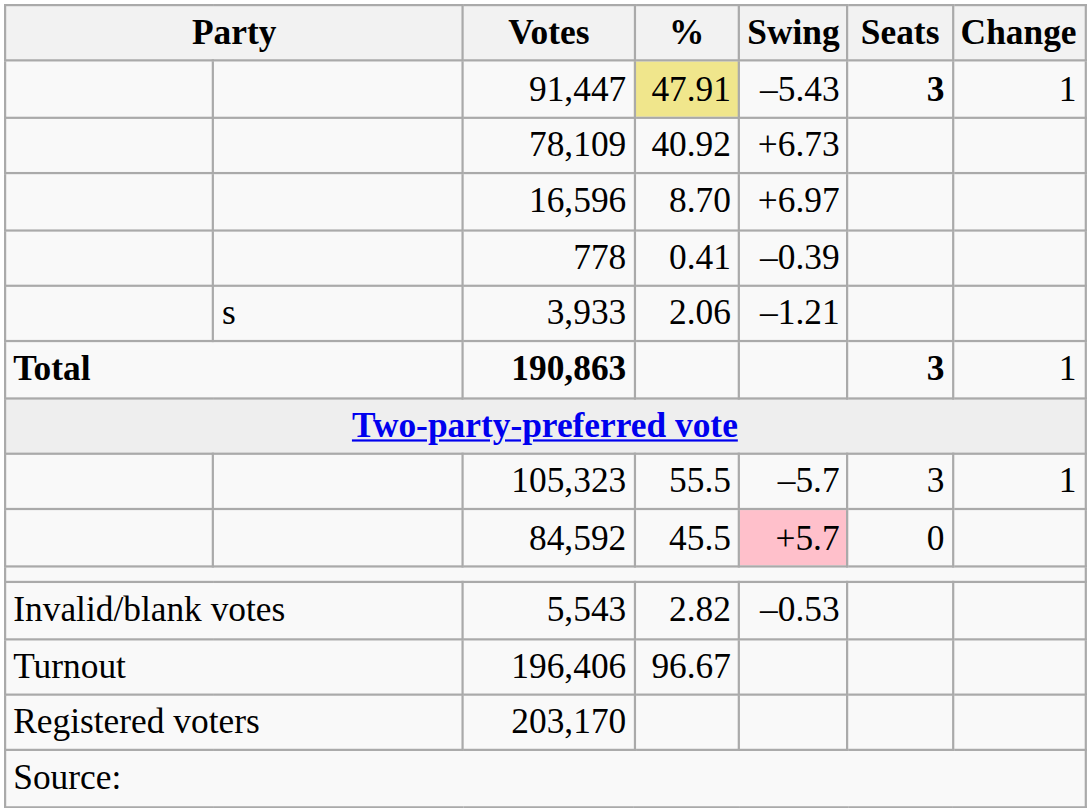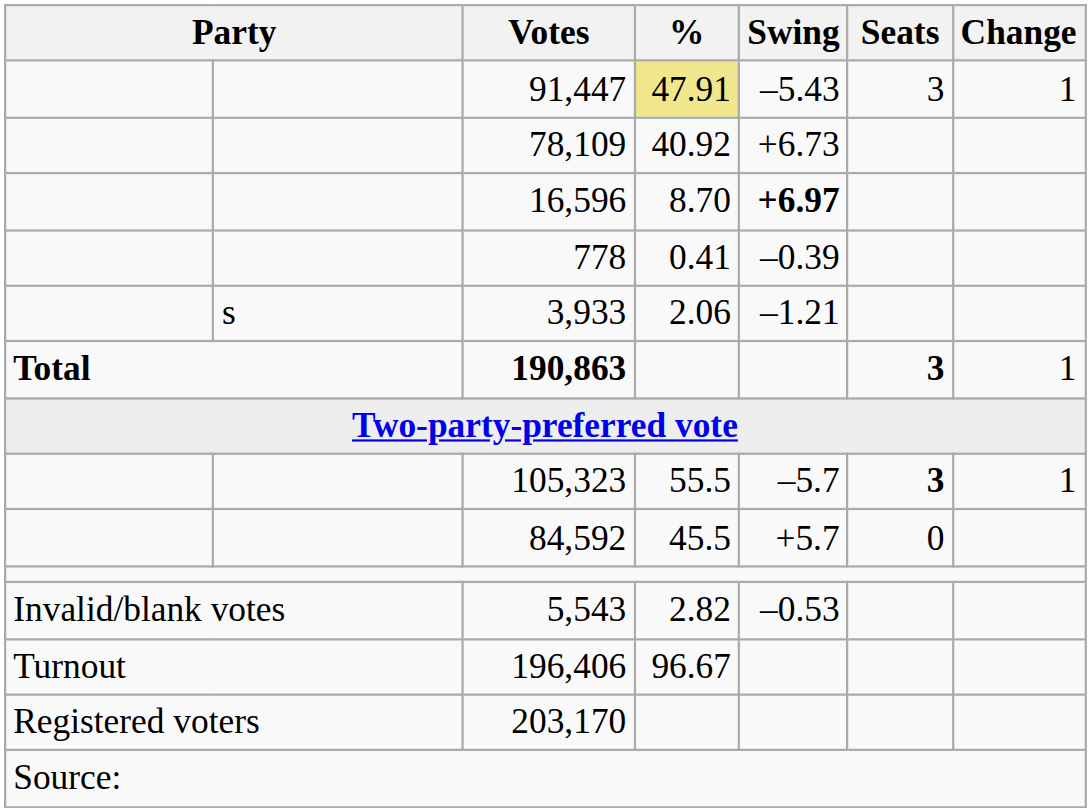(935, 88) bold -> (935, 88) normal
(799, 200) normal -> (799, 200) bold
(935, 481) normal -> (935, 481) bold
(808, 537) pink background -> (808, 537) no background
